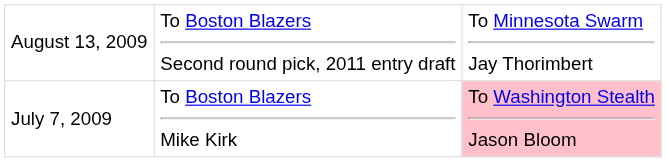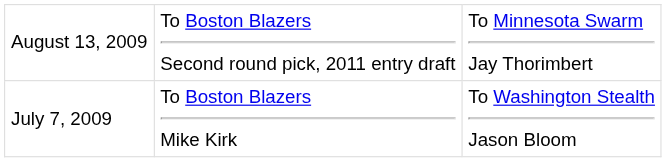(562, 118) pink background -> (562, 118) no background
